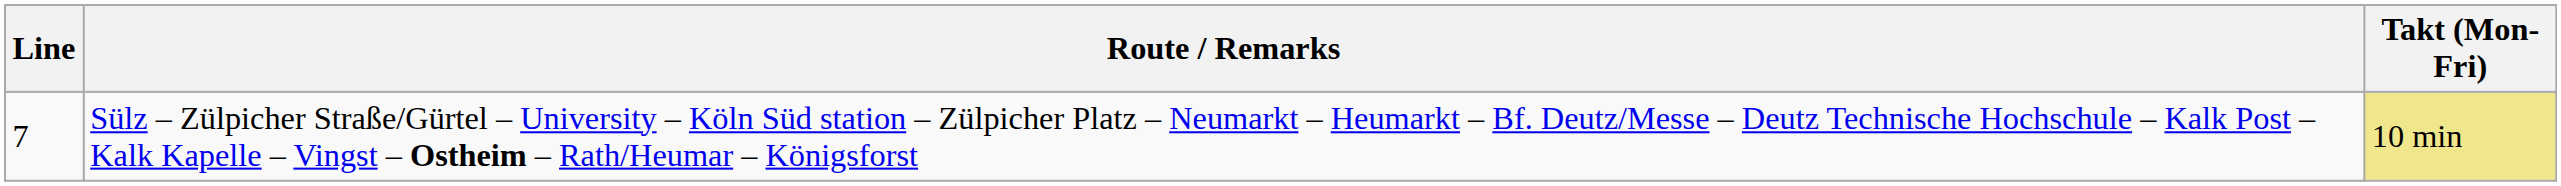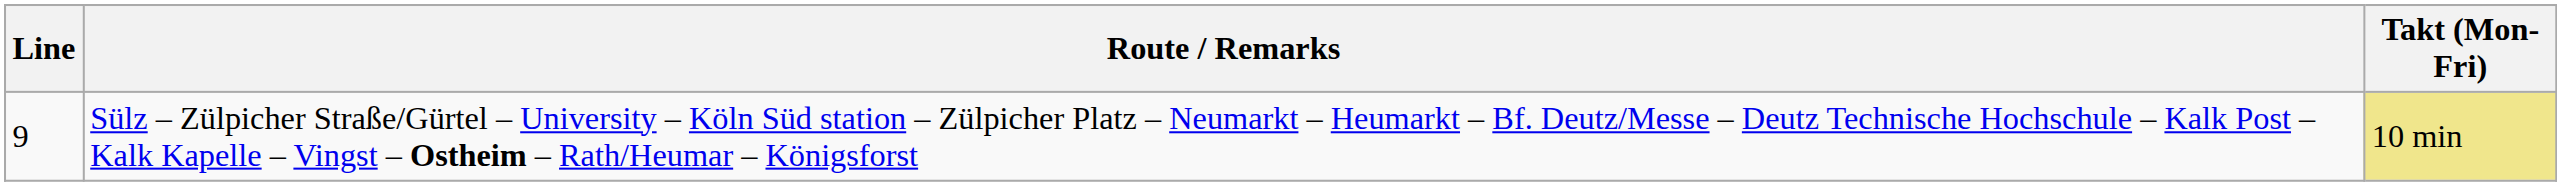(21, 135) 7 -> (21, 135) 9
